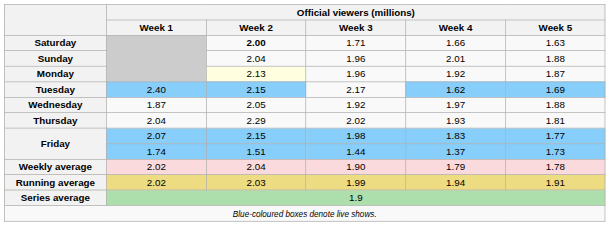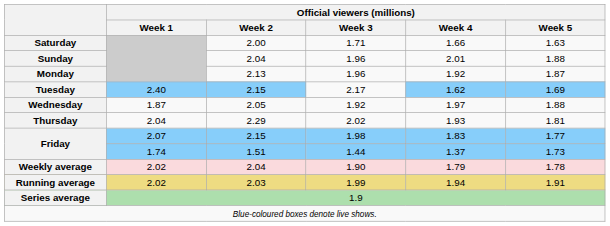(256, 43) bold -> (256, 43) normal
(256, 74) lightyellow background -> (256, 74) no background
